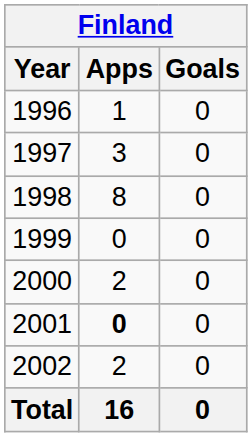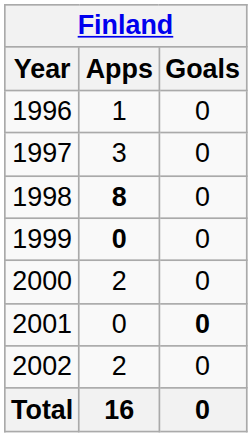(119, 196) normal -> (119, 196) bold
(119, 238) normal -> (119, 238) bold
(119, 324) bold -> (119, 324) normal
(203, 324) normal -> (203, 324) bold
